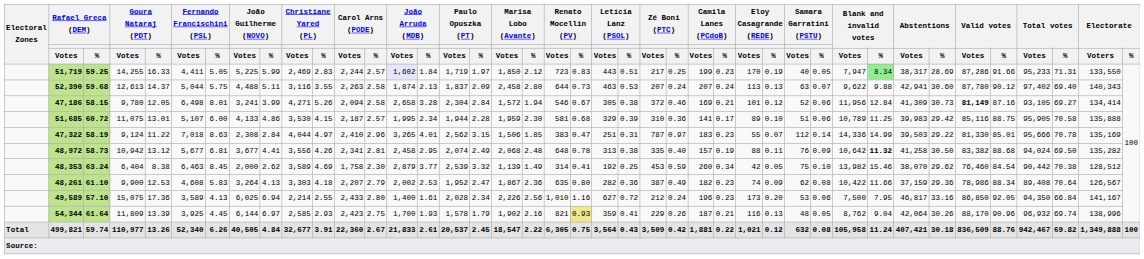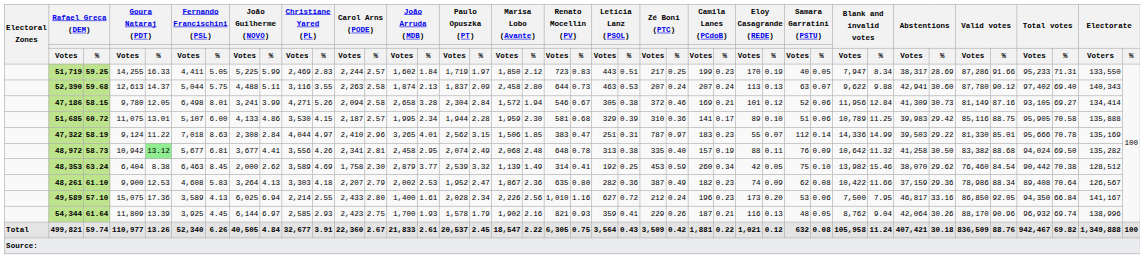(404, 72) lavender background -> (404, 72) no background
(883, 72) lightgreen background -> (883, 72) no background
(975, 104) bold -> (975, 104) normal
(158, 151) no background -> (158, 151) lightgreen background
(881, 151) bold -> (881, 151) normal
(581, 215) khaki background -> (581, 215) no background
